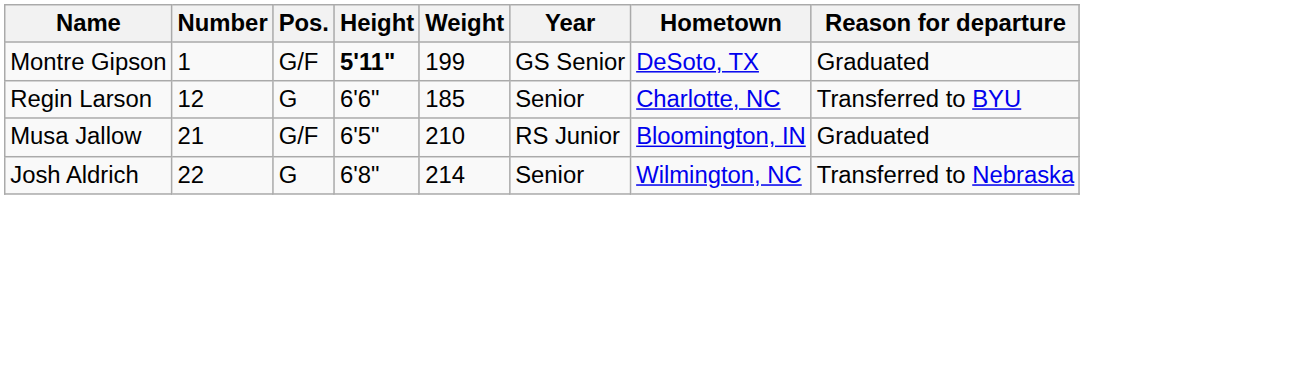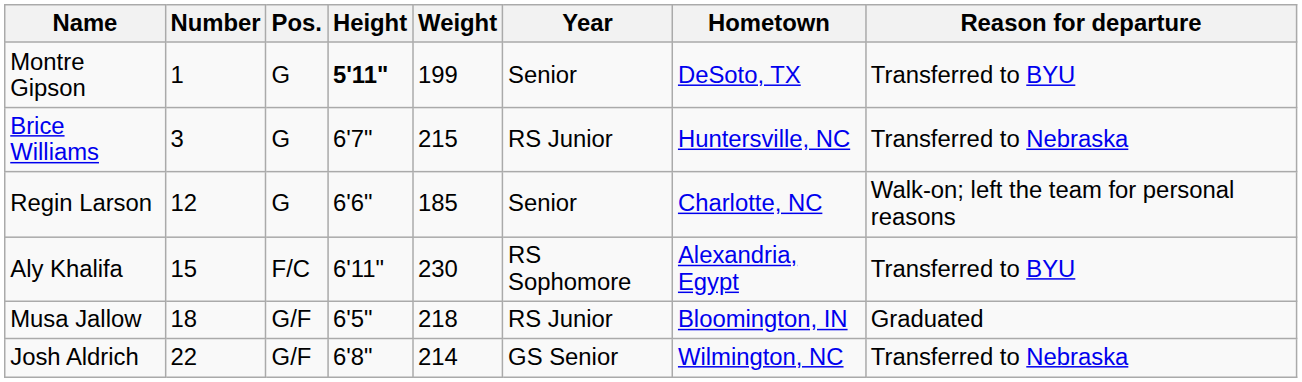(299, 61) G/F -> (281, 74) G
(570, 61) GS Senior -> (543, 74) Senior
(873, 61) Graduated -> (973, 74) Transferred to BYU
+ row: (55, 139)
(919, 99) Transferred to BYU -> (1053, 203) Walk-on; left the team for personal reasons
+ row: (67, 268)
(191, 136) 21 -> (184, 319) 18
(445, 136) 210 -> (438, 319) 218
(288, 174) G -> (291, 357) G/F
(550, 174) Senior -> (563, 357) GS Senior
